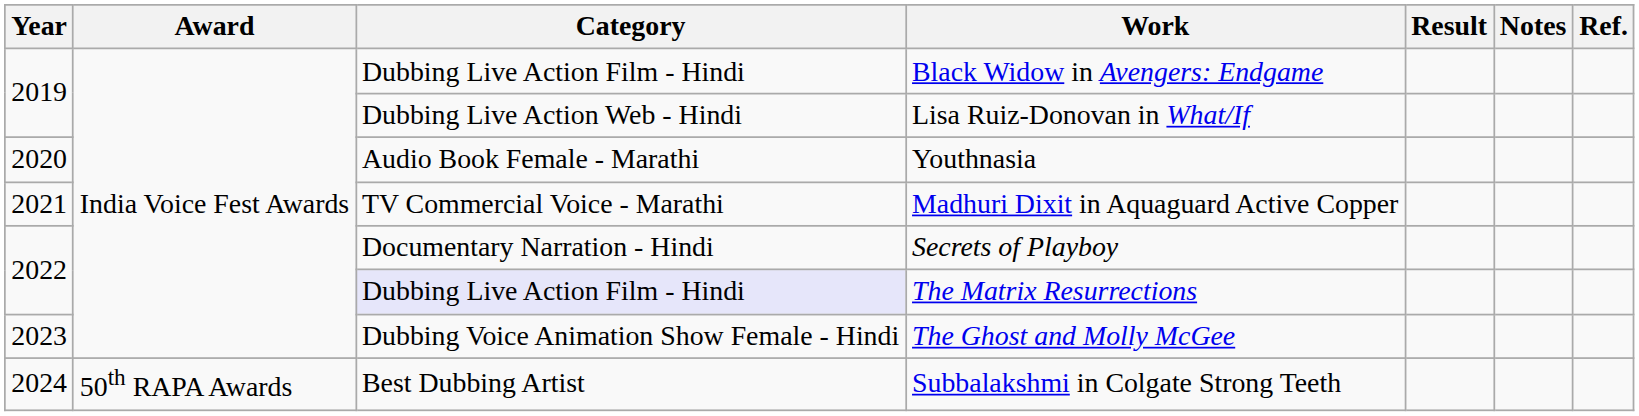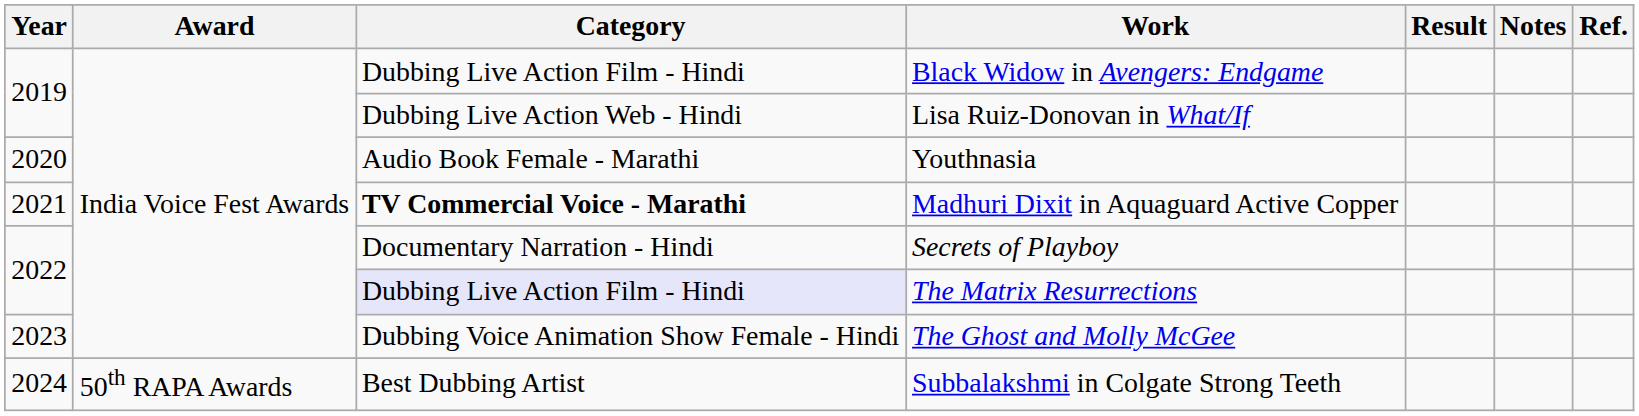(543, 203) normal -> (554, 203) bold
